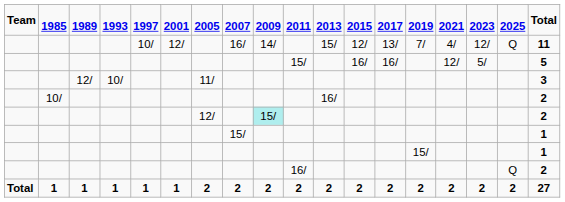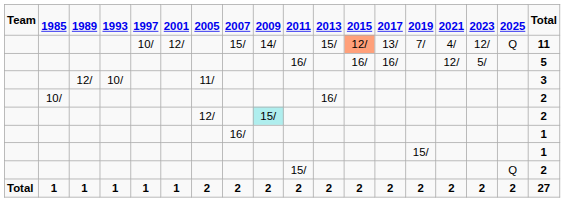(238, 44) 16/ -> (238, 44) 15/
(360, 44) no background -> (360, 44) lightsalmon background
(299, 62) 15/ -> (299, 62) 16/
(238, 134) 15/ -> (238, 134) 16/
(299, 170) 16/ -> (299, 170) 15/
